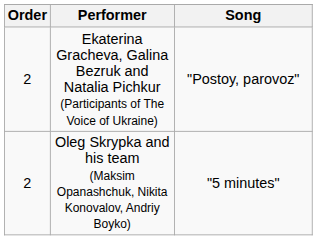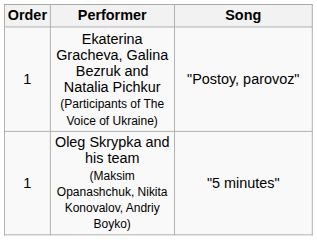(27, 79) 2 -> (27, 79) 1
(27, 183) 2 -> (27, 183) 1
